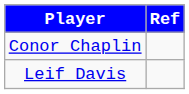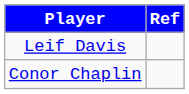rows swapped: (75, 74) <-> (75, 46)
